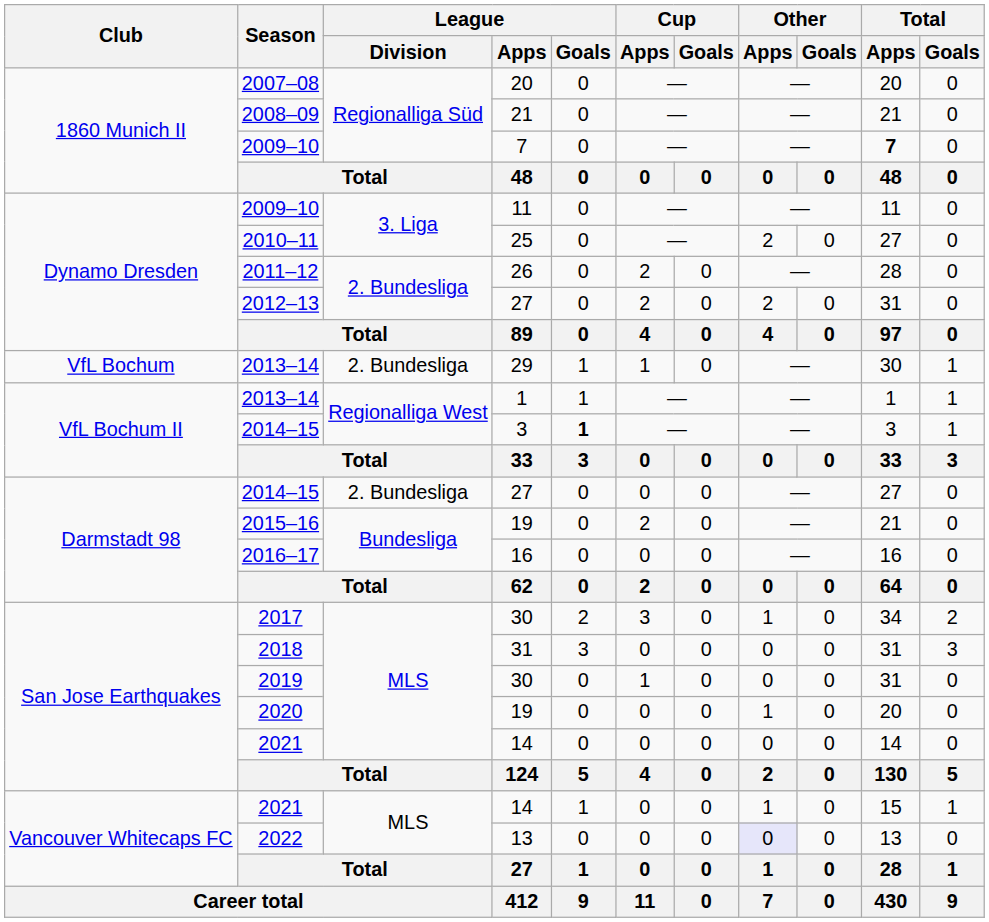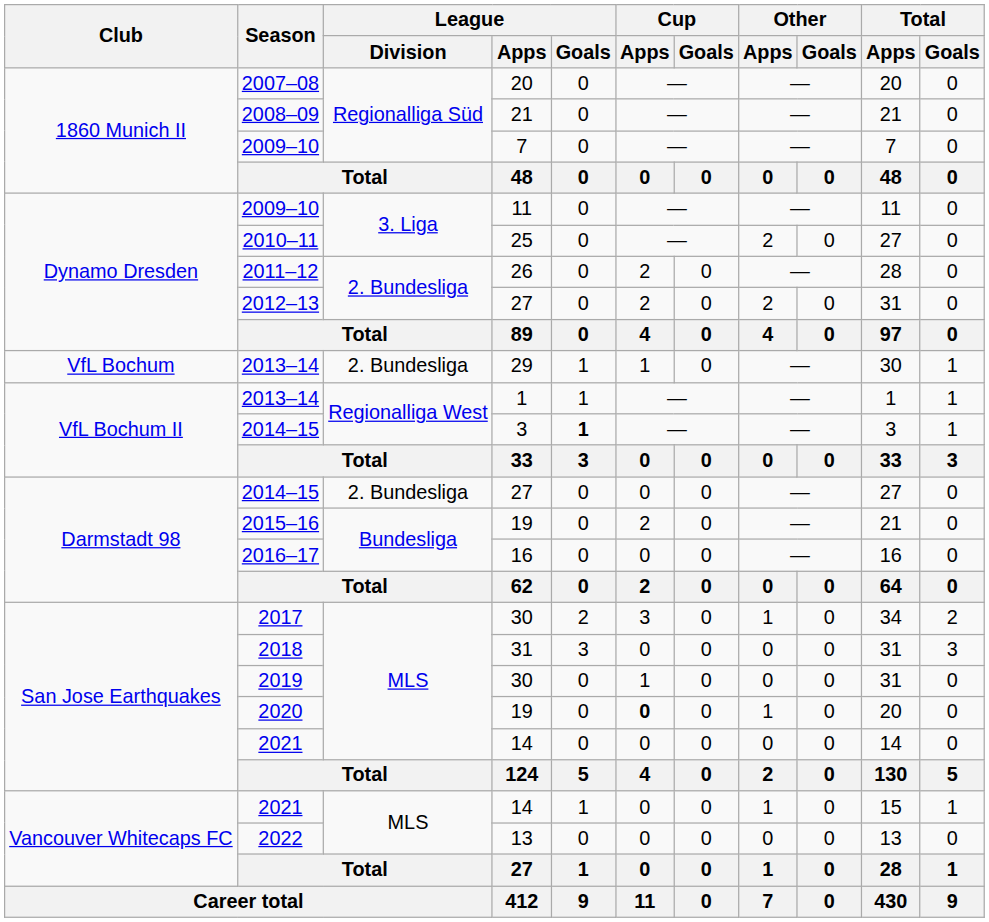(891, 146) bold -> (891, 146) normal
(645, 712) normal -> (645, 712) bold
(768, 838) lavender background -> (768, 838) no background
